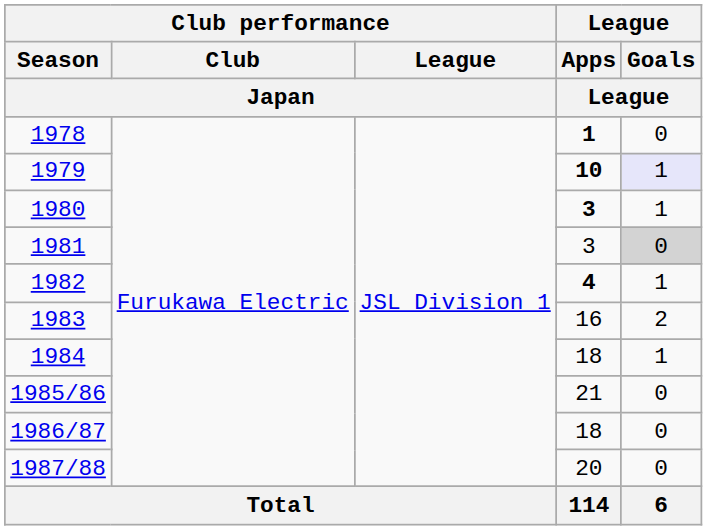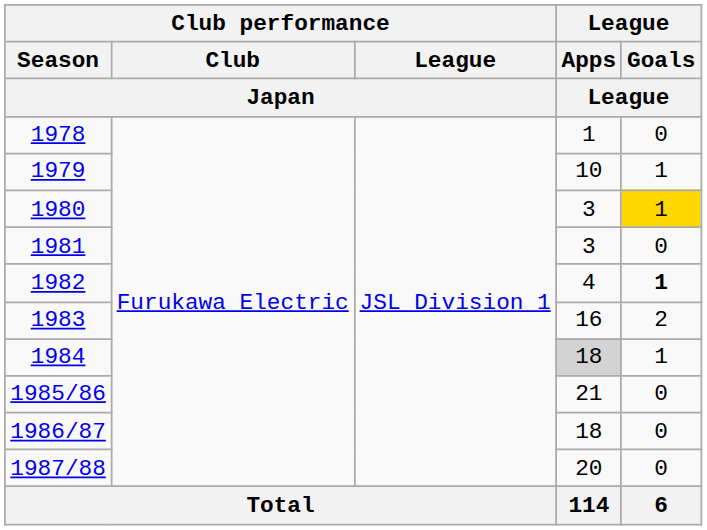(589, 135) bold -> (589, 135) normal
(589, 172) bold -> (589, 172) normal
(661, 172) lavender background -> (661, 172) no background
(589, 209) bold -> (589, 209) normal
(661, 209) no background -> (661, 209) gold background
(661, 246) lightgrey background -> (661, 246) no background
(589, 283) bold -> (589, 283) normal
(661, 283) normal -> (661, 283) bold
(589, 357) no background -> (589, 357) lightgrey background
